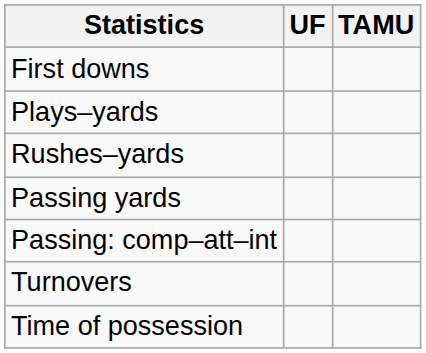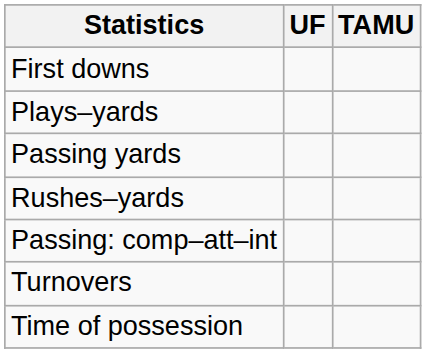rows swapped: (98, 154) <-> (96, 197)
